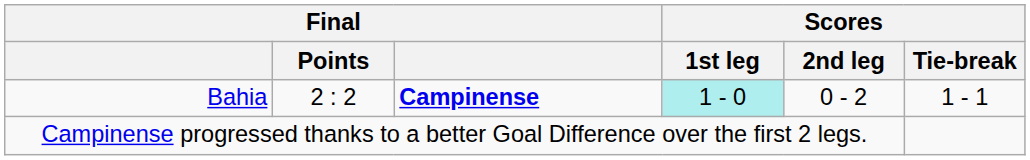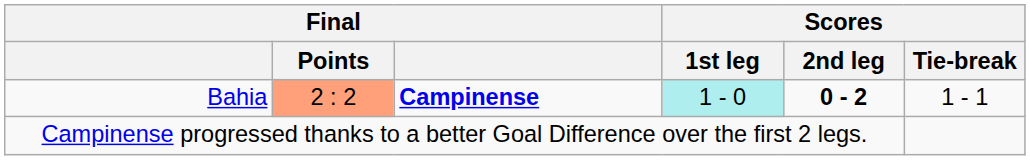(333, 97) no background -> (333, 97) lightsalmon background
(844, 97) normal -> (844, 97) bold
